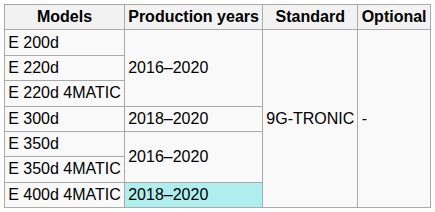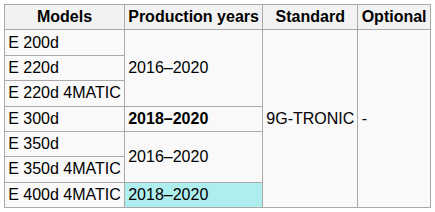(168, 118) normal -> (168, 118) bold
